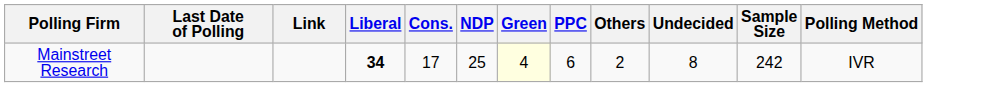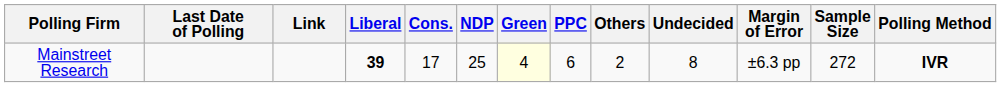+ column: (774, 24)
(375, 62) 34 -> (375, 62) 39
(769, 62) 242 -> (843, 62) 272
(862, 62) normal -> (935, 62) bold
